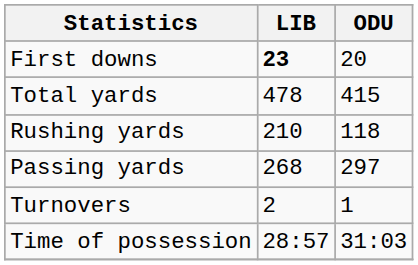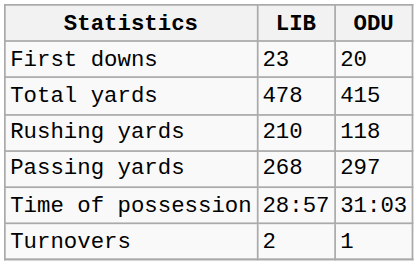(276, 60) bold -> (276, 60) normal
rows swapped: (71, 205) <-> (131, 242)
